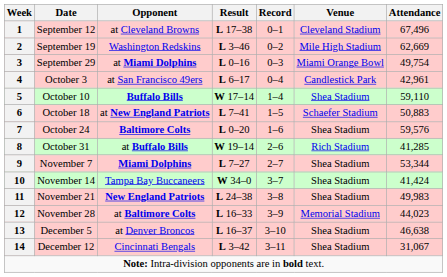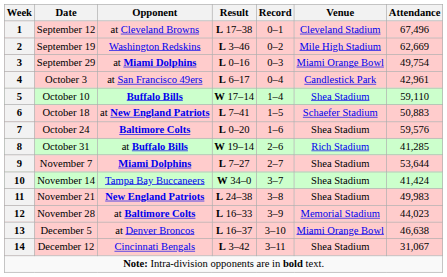(415, 163) 53,344 -> (415, 163) 53,644
(340, 230) Shea Stadium -> (340, 230) Miami Orange Bowl
